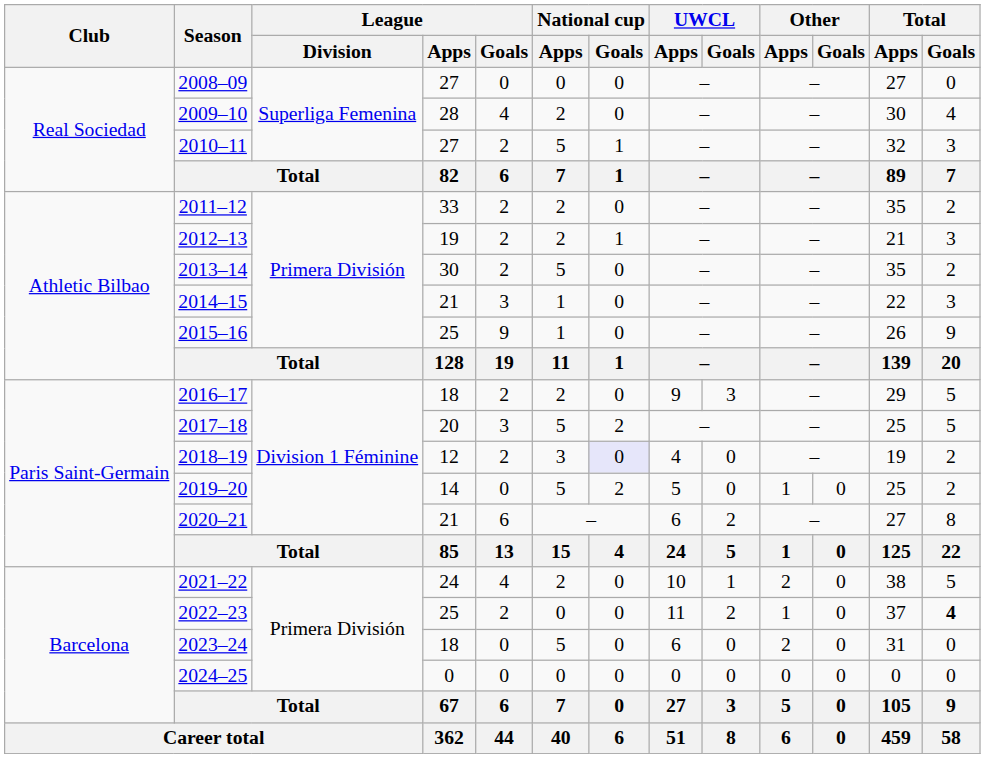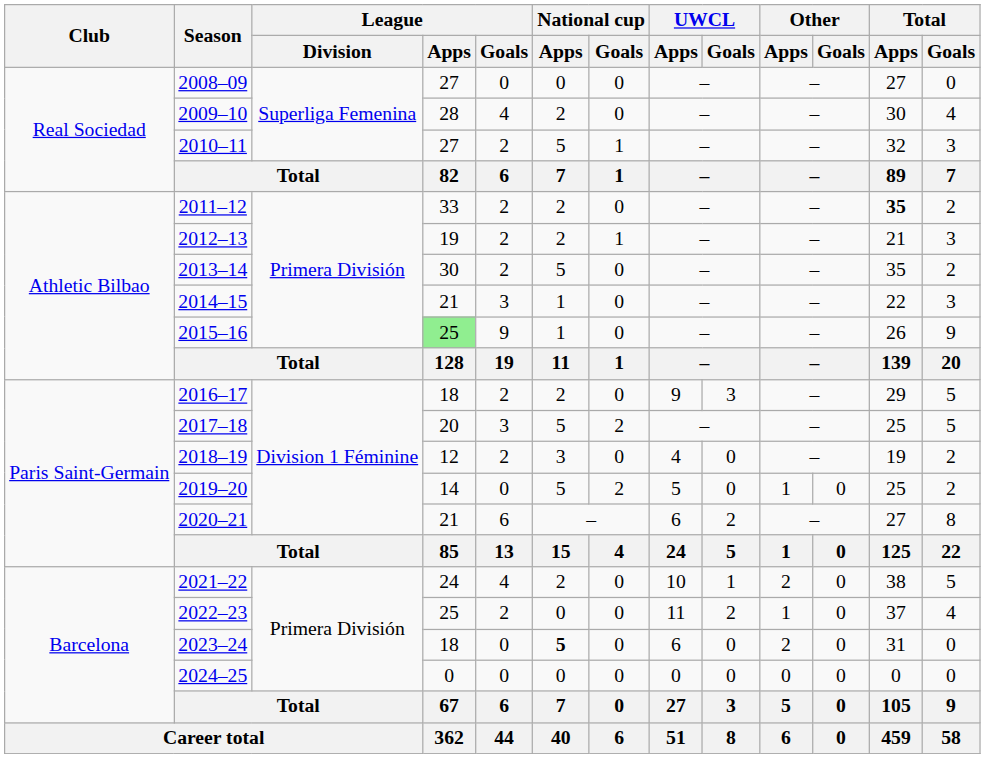(896, 207) normal -> (896, 207) bold
(449, 332) no background -> (449, 332) lightgreen background
(619, 457) lavender background -> (619, 457) no background
(951, 613) bold -> (951, 613) normal
(561, 644) normal -> (561, 644) bold
